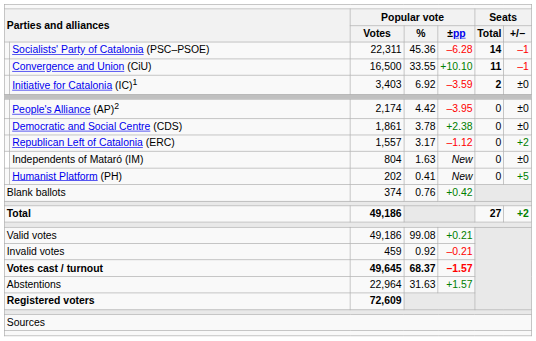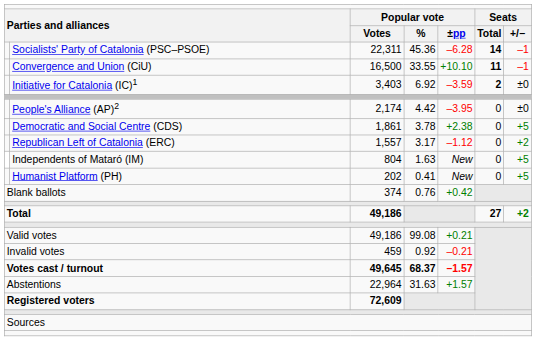(523, 126) ±0 -> (523, 126) +5
(523, 159) ±0 -> (523, 159) +5
